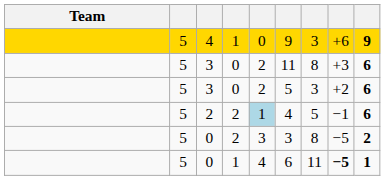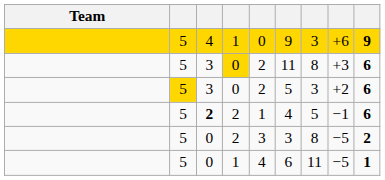(236, 65) no background -> (236, 65) gold background
(183, 89) no background -> (183, 89) gold background
(209, 114) normal -> (209, 114) bold
(262, 114) lightblue background -> (262, 114) no background
(341, 162) bold -> (341, 162) normal
